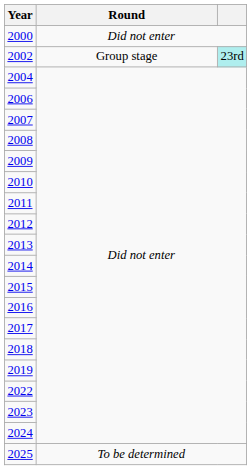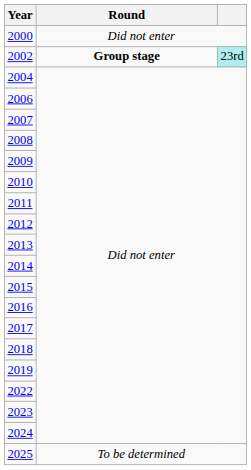(127, 57) normal -> (127, 57) bold
